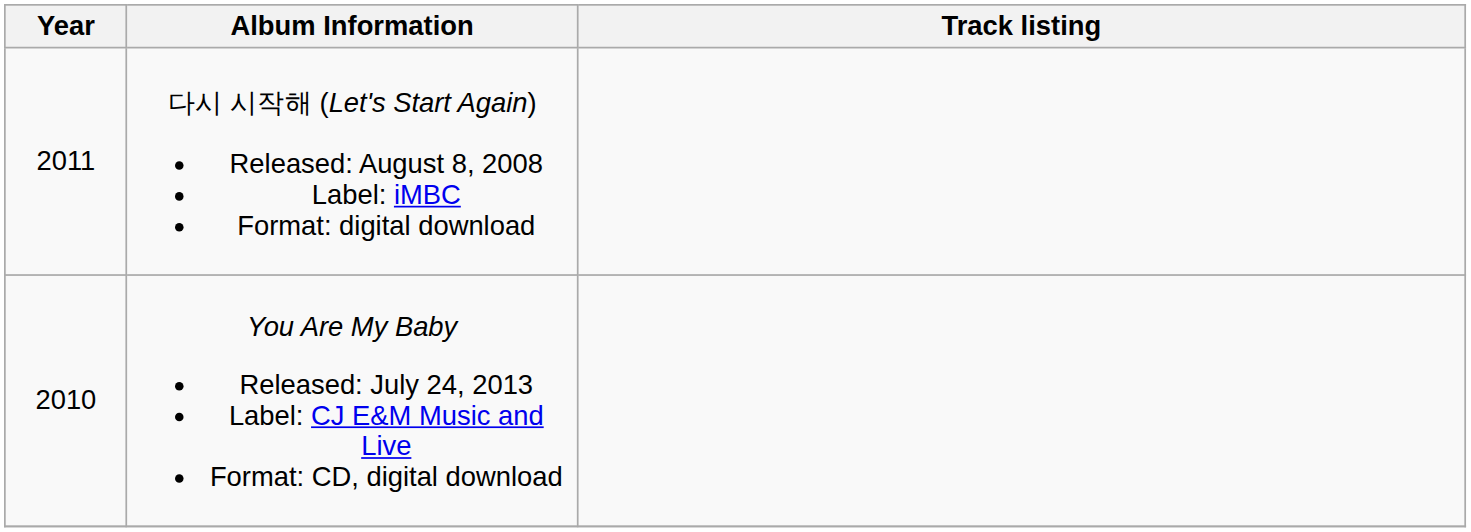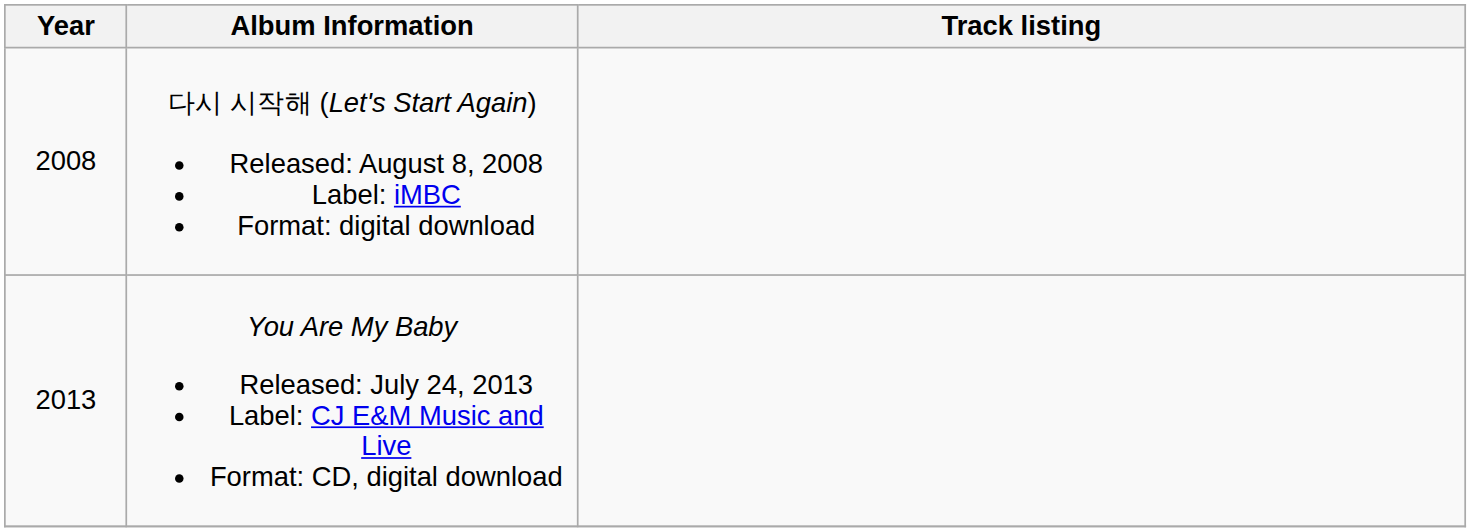(66, 161) 2011 -> (66, 161) 2008
(66, 400) 2010 -> (66, 400) 2013
